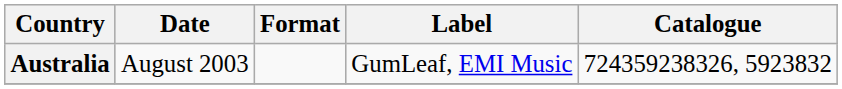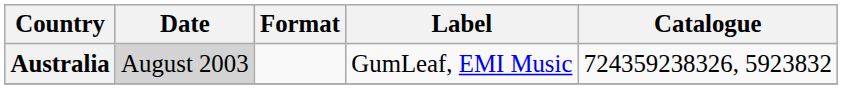(185, 63) no background -> (185, 63) lightgrey background
